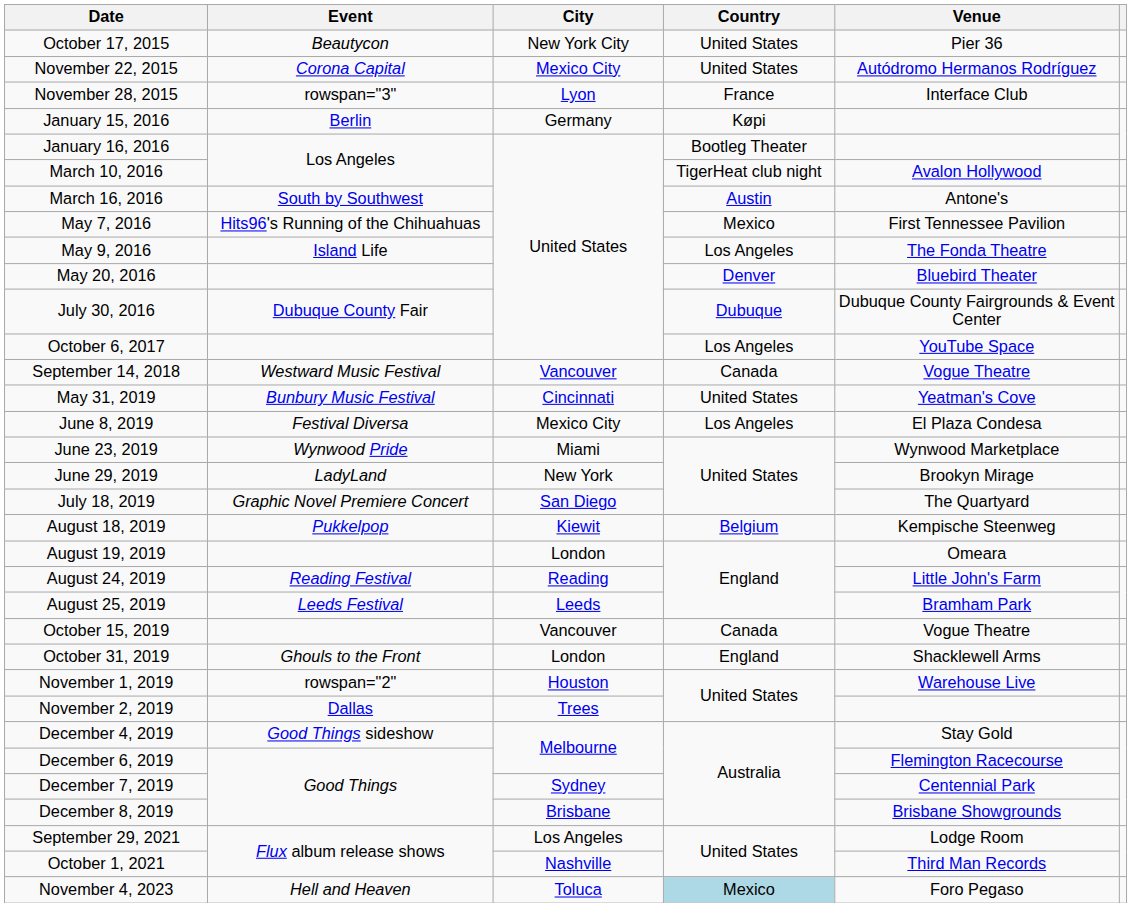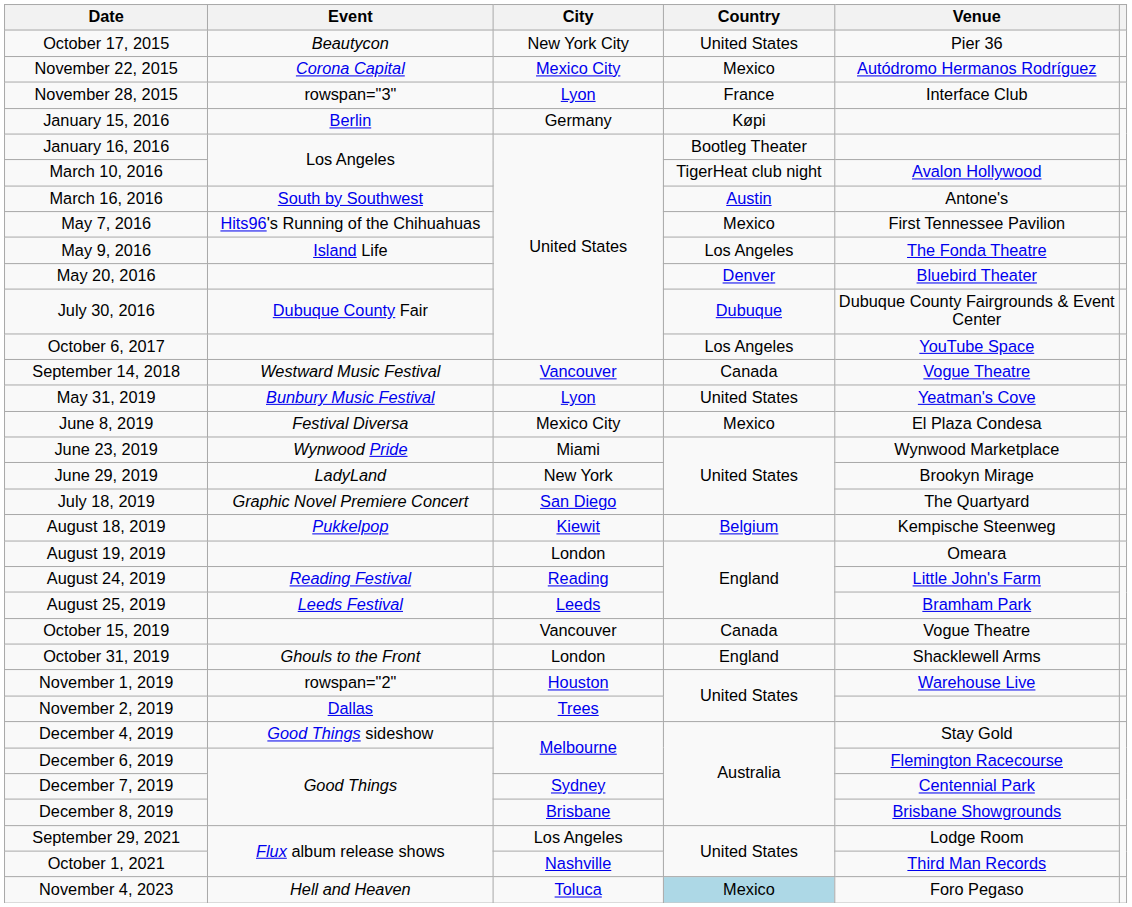(749, 69) United States -> (749, 69) Mexico
(578, 398) Cincinnati -> (578, 398) Lyon
(749, 424) Los Angeles -> (749, 424) Mexico
